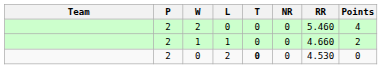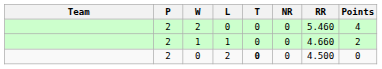(321, 56) 4.530 -> (321, 56) 4.500
